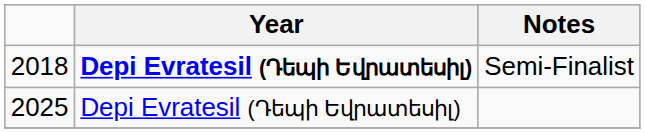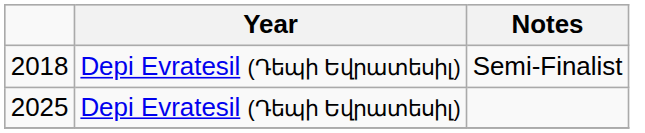(276, 66) bold -> (271, 66) normal
